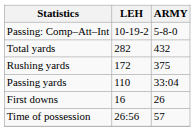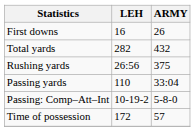rows swapped: (32, 100) <-> (58, 31)
(122, 65) 172 -> (127, 65) 26:56
(127, 117) 26:56 -> (122, 117) 172
